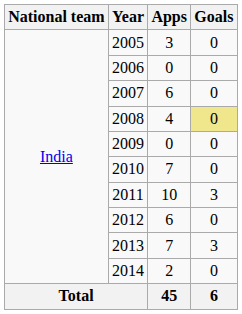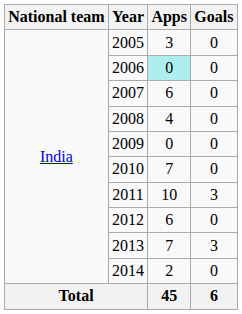(169, 67) no background -> (169, 67) paleturquoise background
(214, 118) khaki background -> (214, 118) no background
